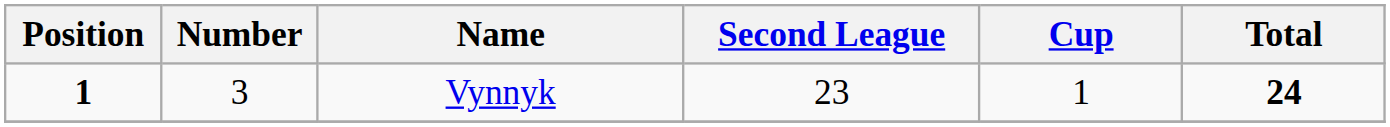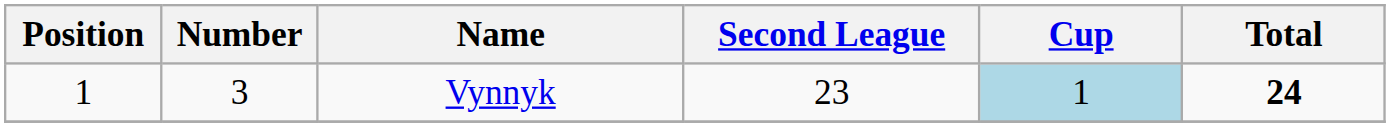(83, 92) bold -> (83, 92) normal
(1081, 92) no background -> (1081, 92) lightblue background
